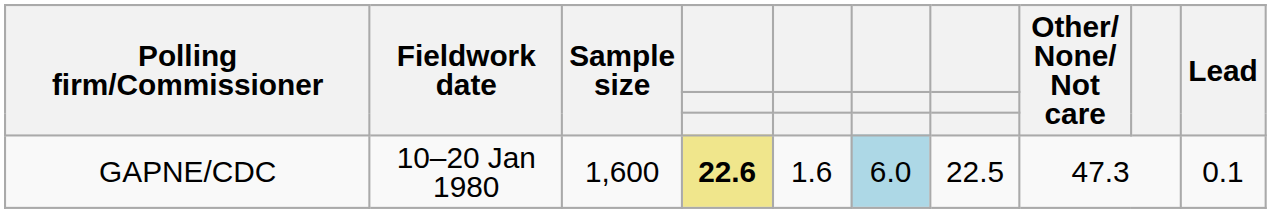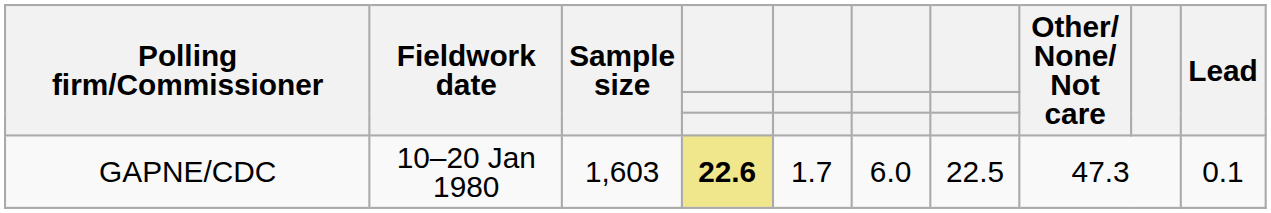(622, 171) 1,600 -> (622, 171) 1,603
(812, 171) 1.6 -> (812, 171) 1.7
(891, 171) lightblue background -> (891, 171) no background
